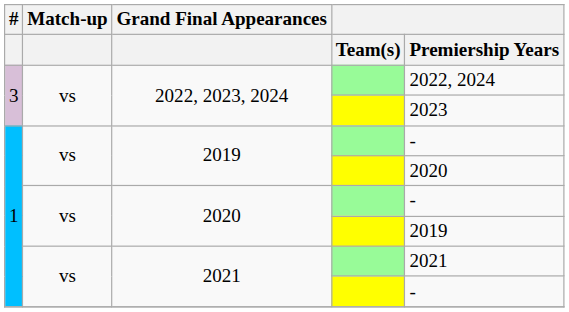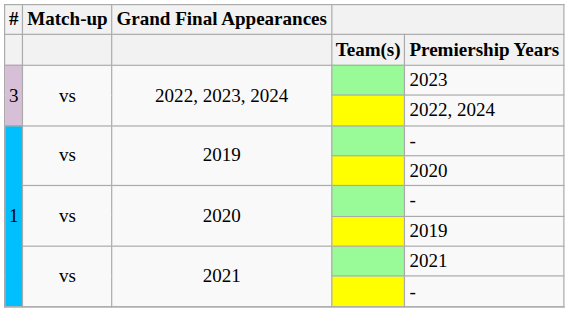(452, 79) 2022, 2024 -> (428, 79) 2023
(428, 110) 2023 -> (452, 110) 2022, 2024
